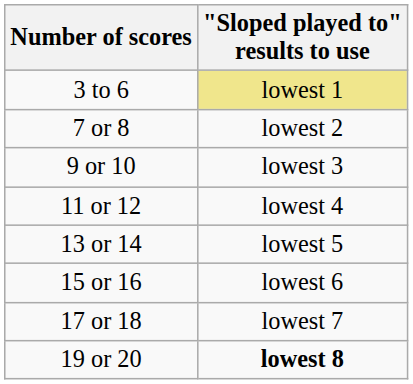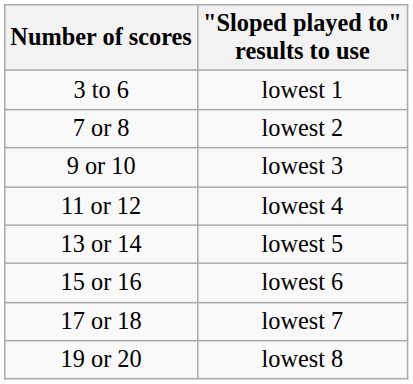(302, 89) khaki background -> (302, 89) no background
(302, 359) bold -> (302, 359) normal
